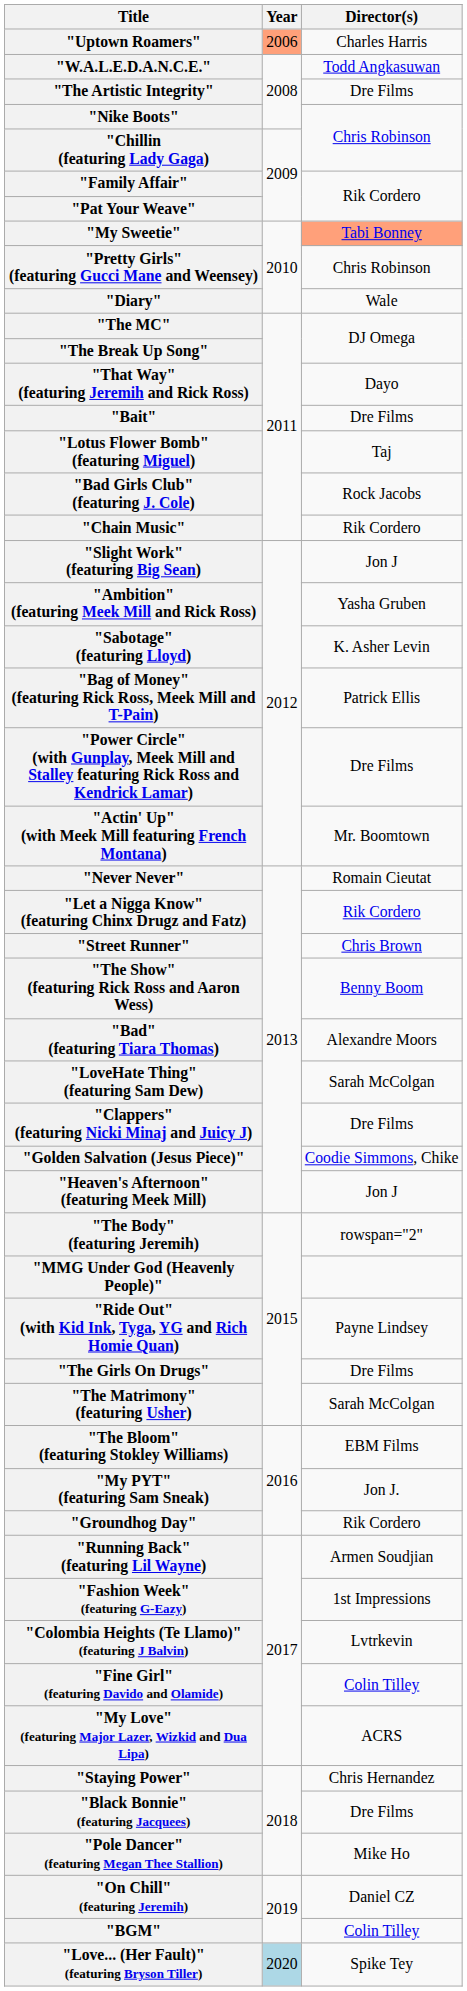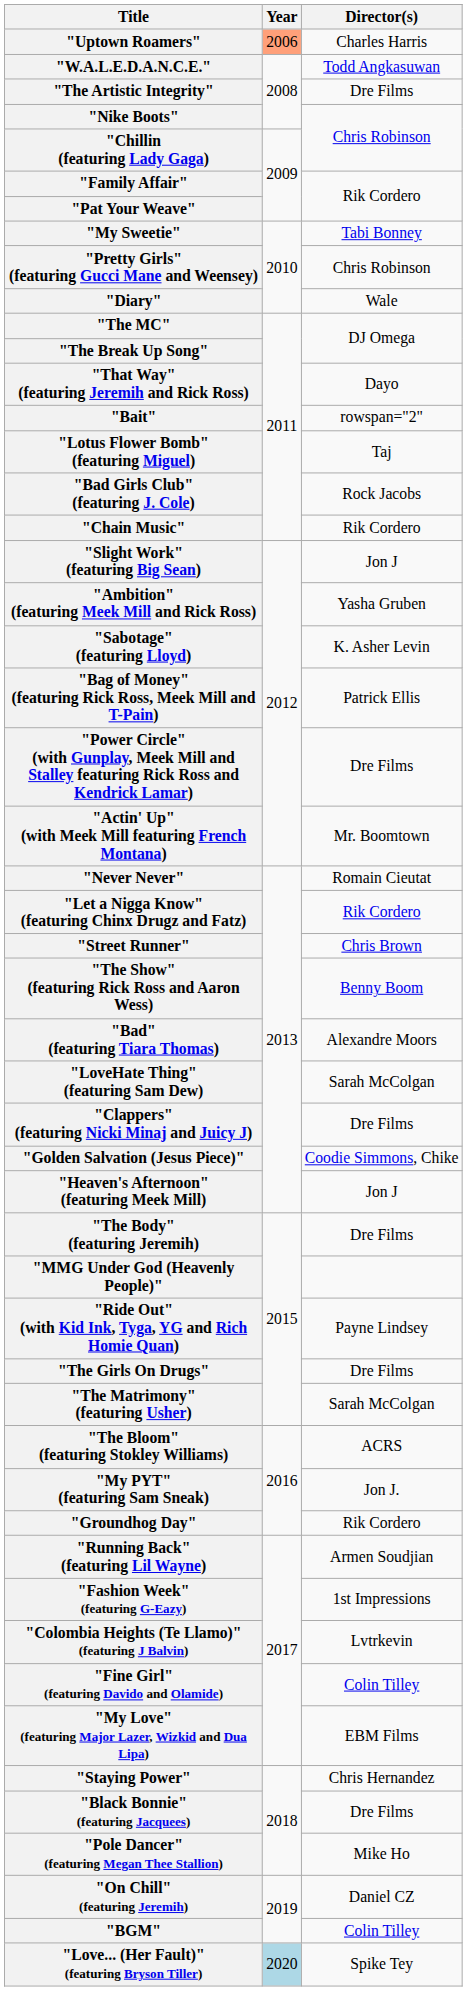(382, 233) lightsalmon background -> (382, 233) no background
(382, 417) Dre Films -> (382, 417) rowspan="2"
(382, 1234) rowspan="2" -> (382, 1234) Dre Films
(382, 1446) EBM Films -> (382, 1446) ACRS
(382, 1735) ACRS -> (382, 1735) EBM Films
